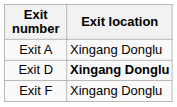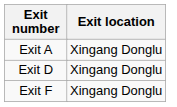(120, 70) bold -> (116, 70) normal
